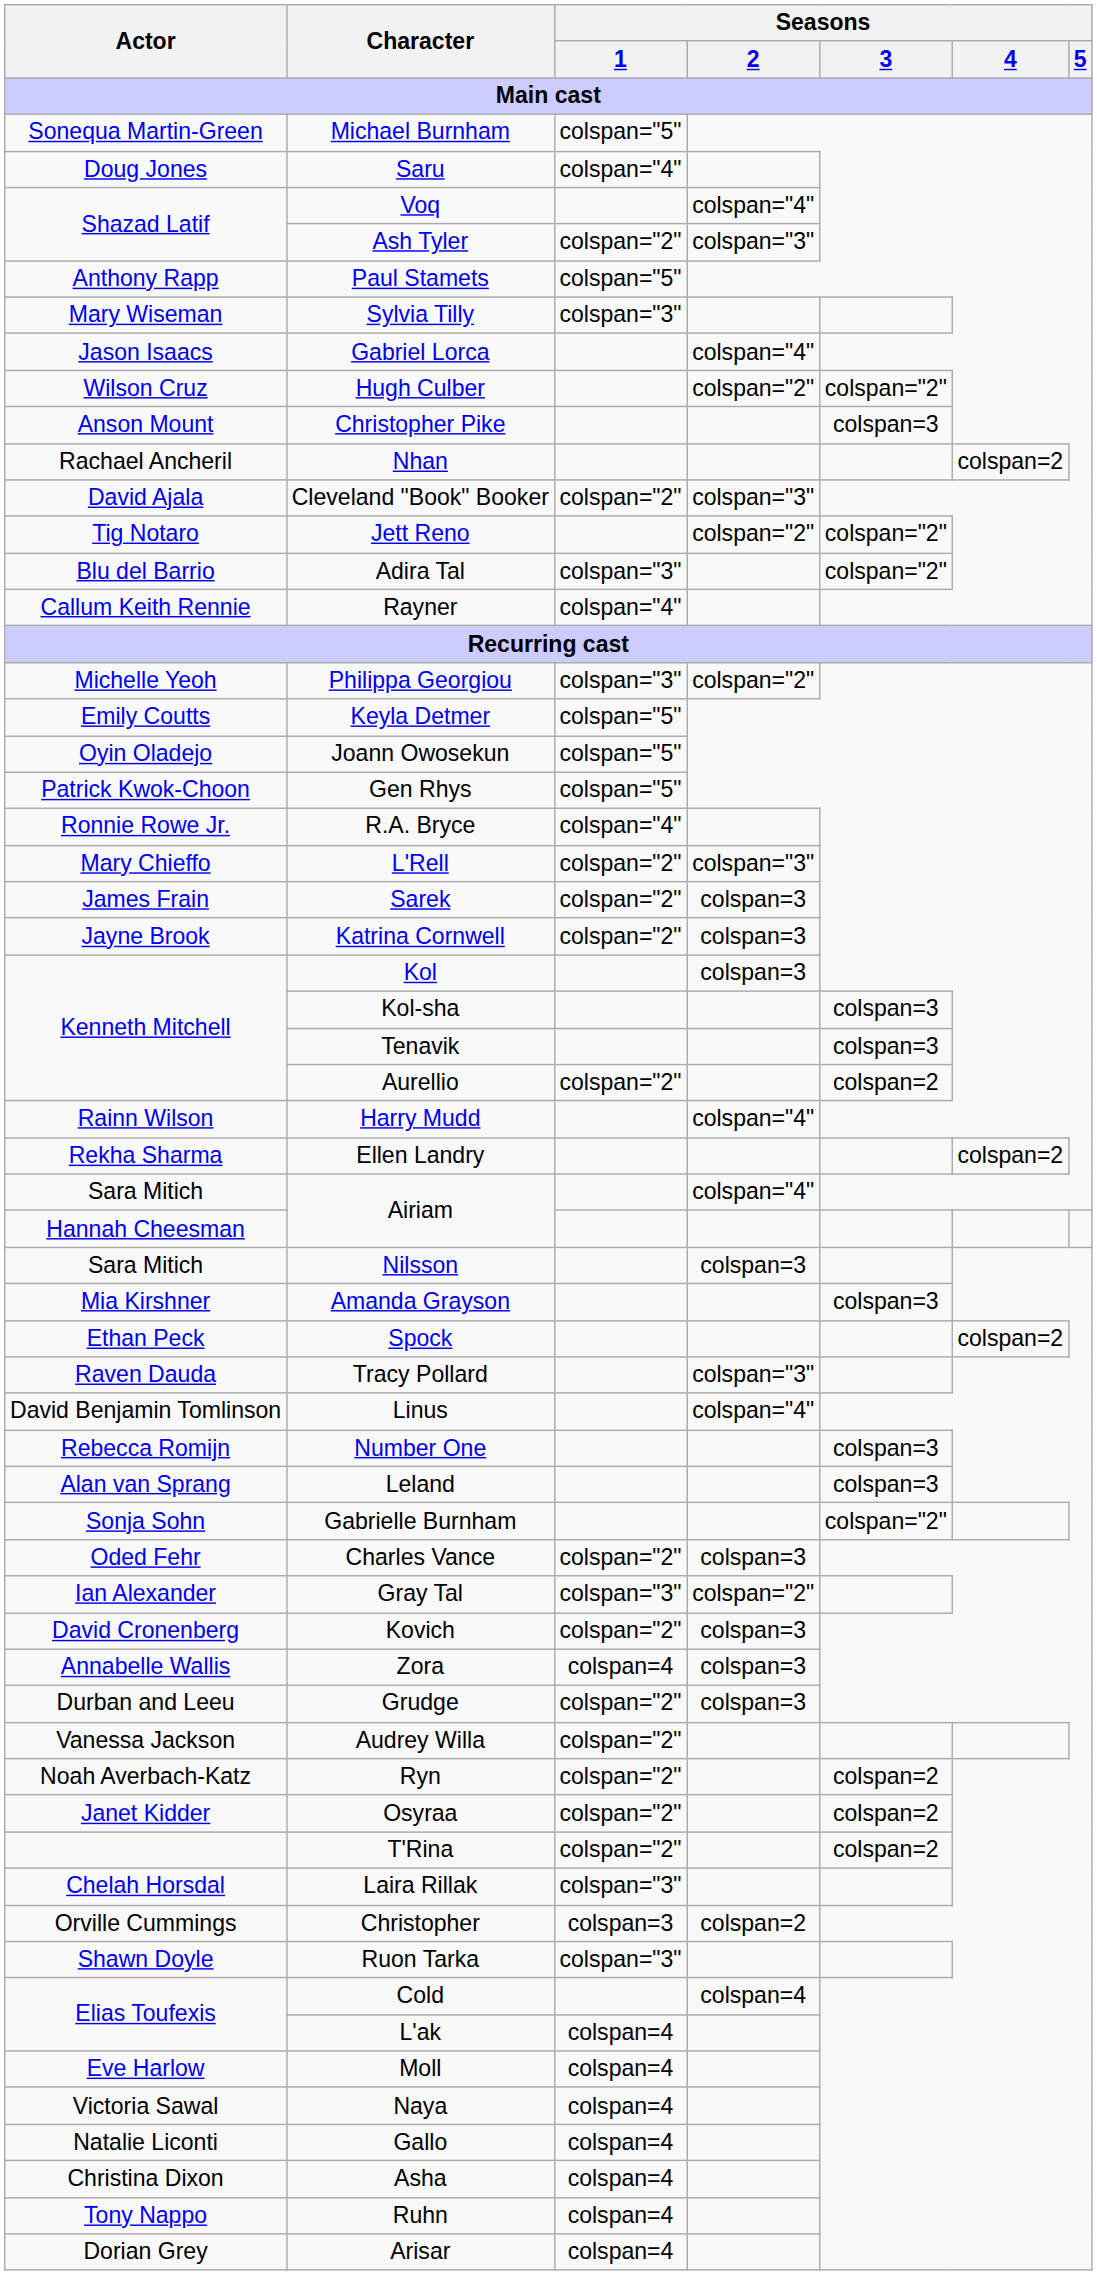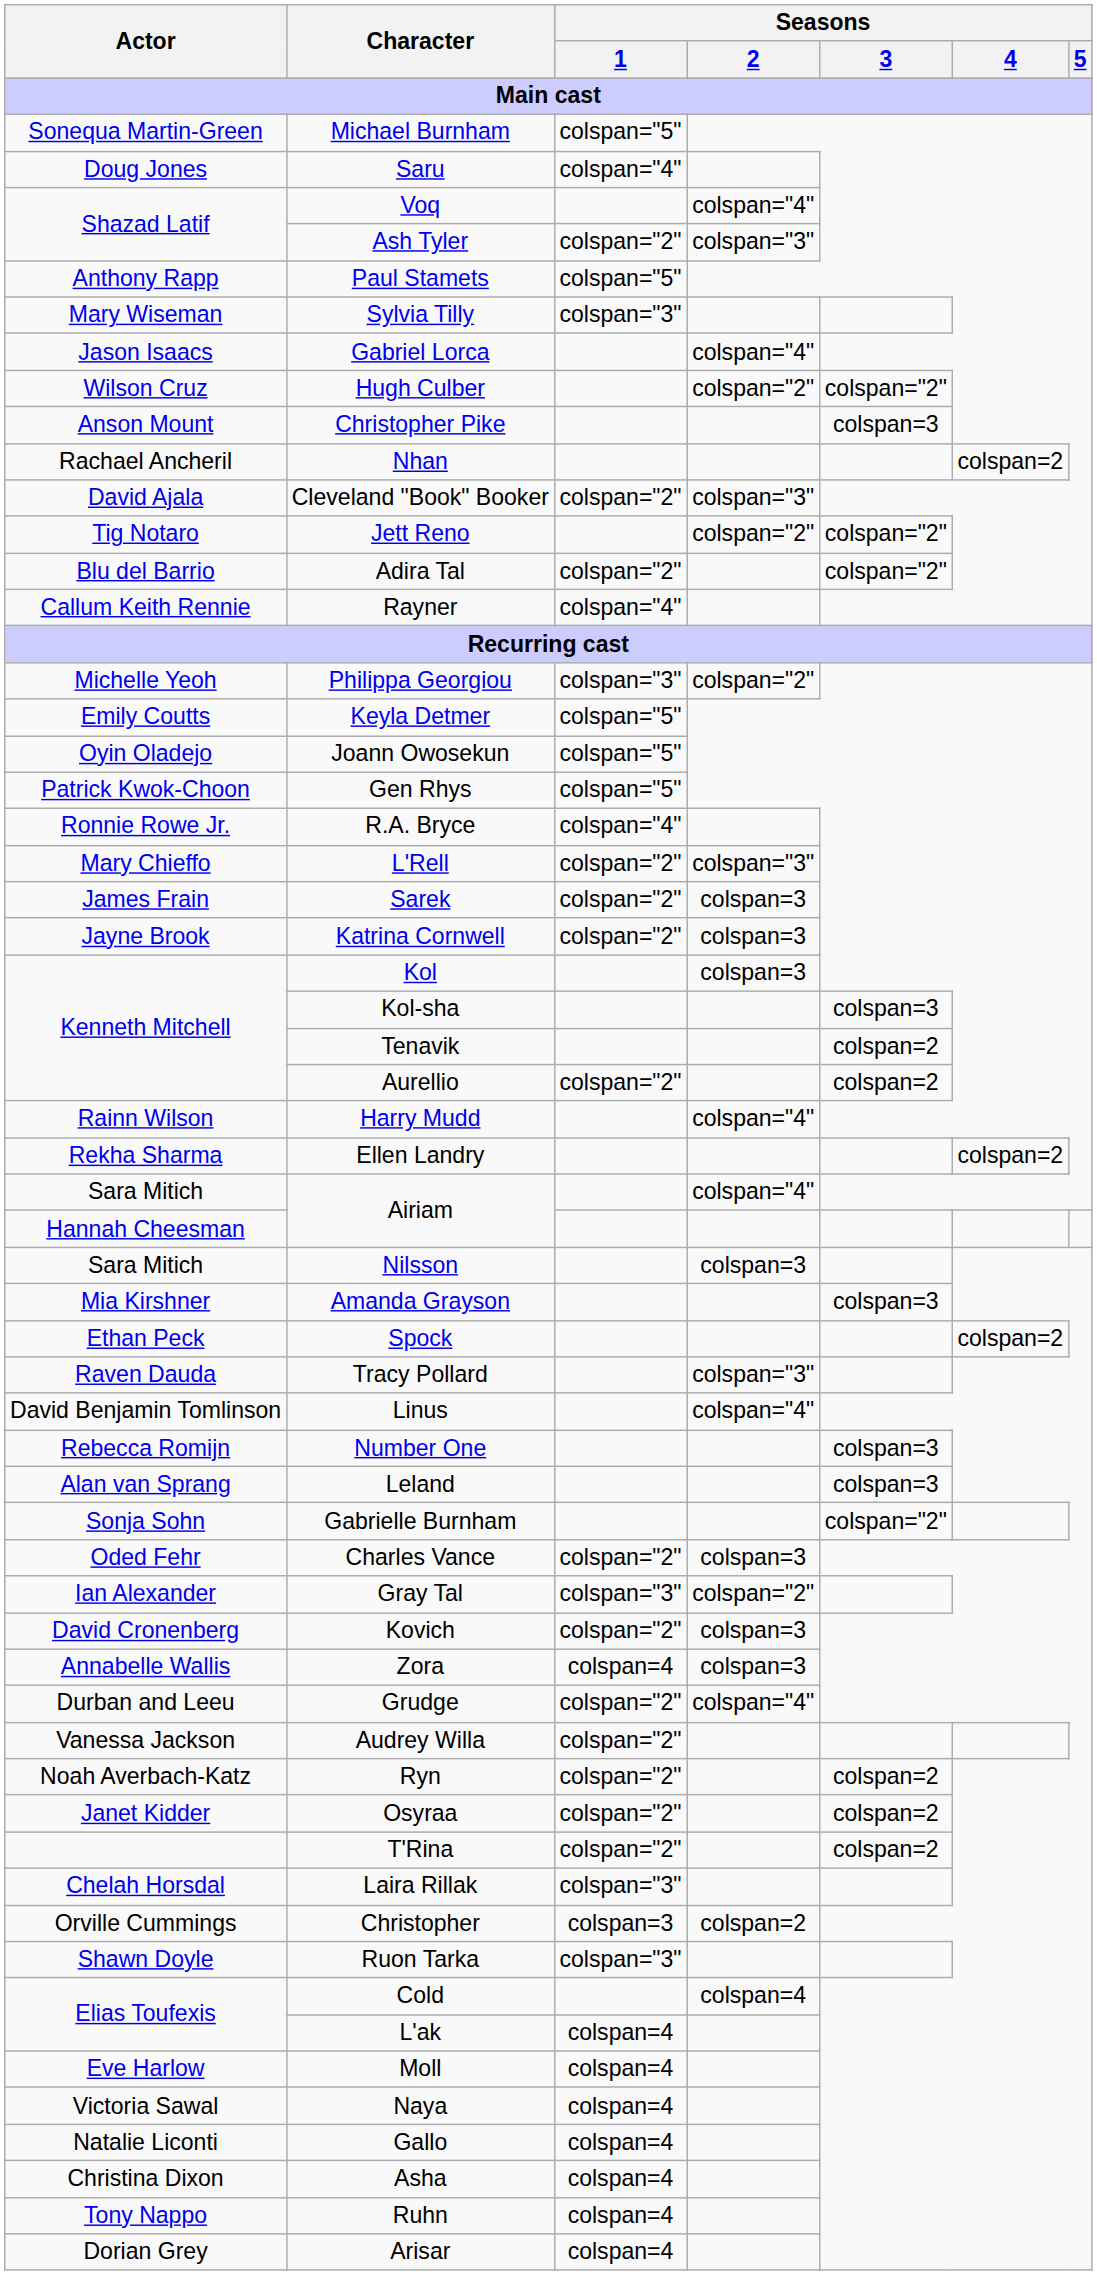(621, 570) colspan="3" -> (621, 570) colspan="2"
(886, 1045) colspan=3 -> (886, 1045) colspan=2
(753, 1703) colspan=3 -> (753, 1703) colspan="4"
